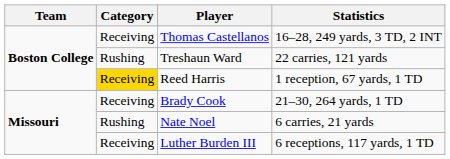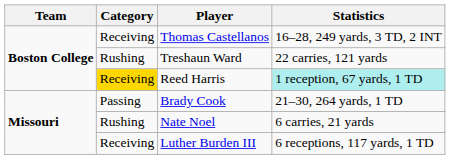(349, 79) no background -> (349, 79) paleturquoise background
(127, 100) Receiving -> (120, 100) Passing
